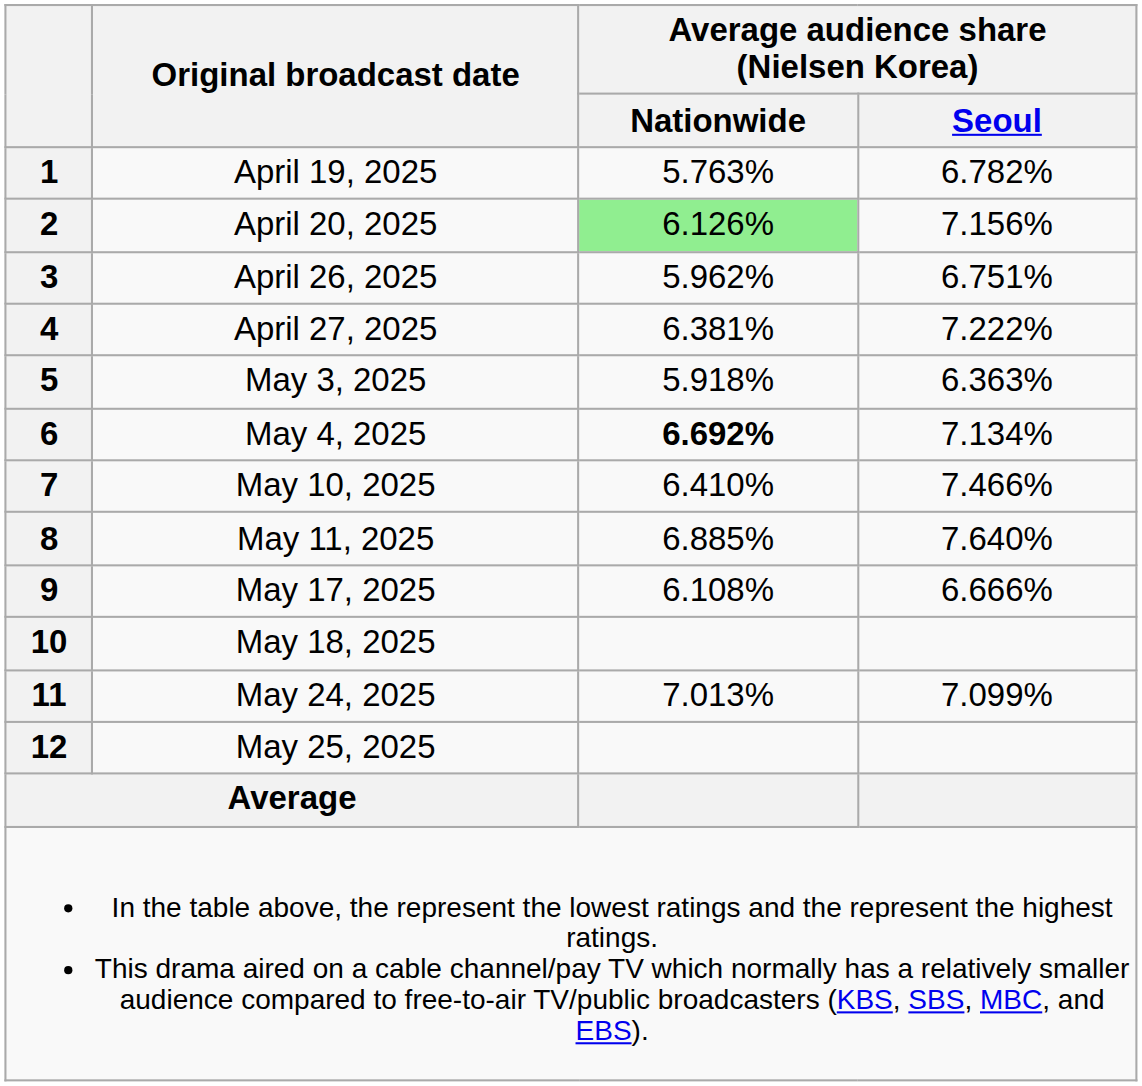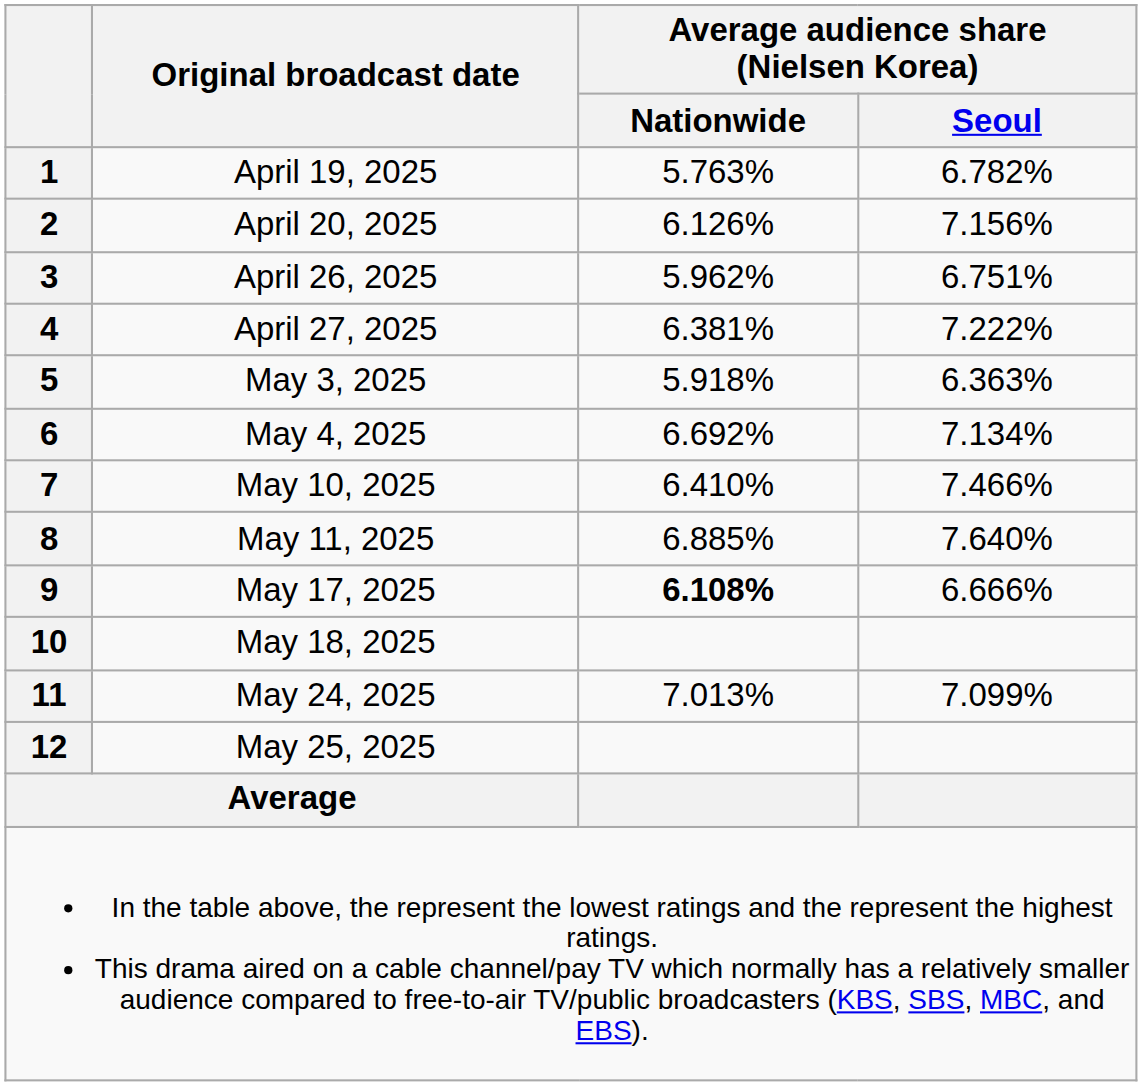(718, 224) lightgreen background -> (718, 224) no background
(718, 433) bold -> (718, 433) normal
(718, 590) normal -> (718, 590) bold
